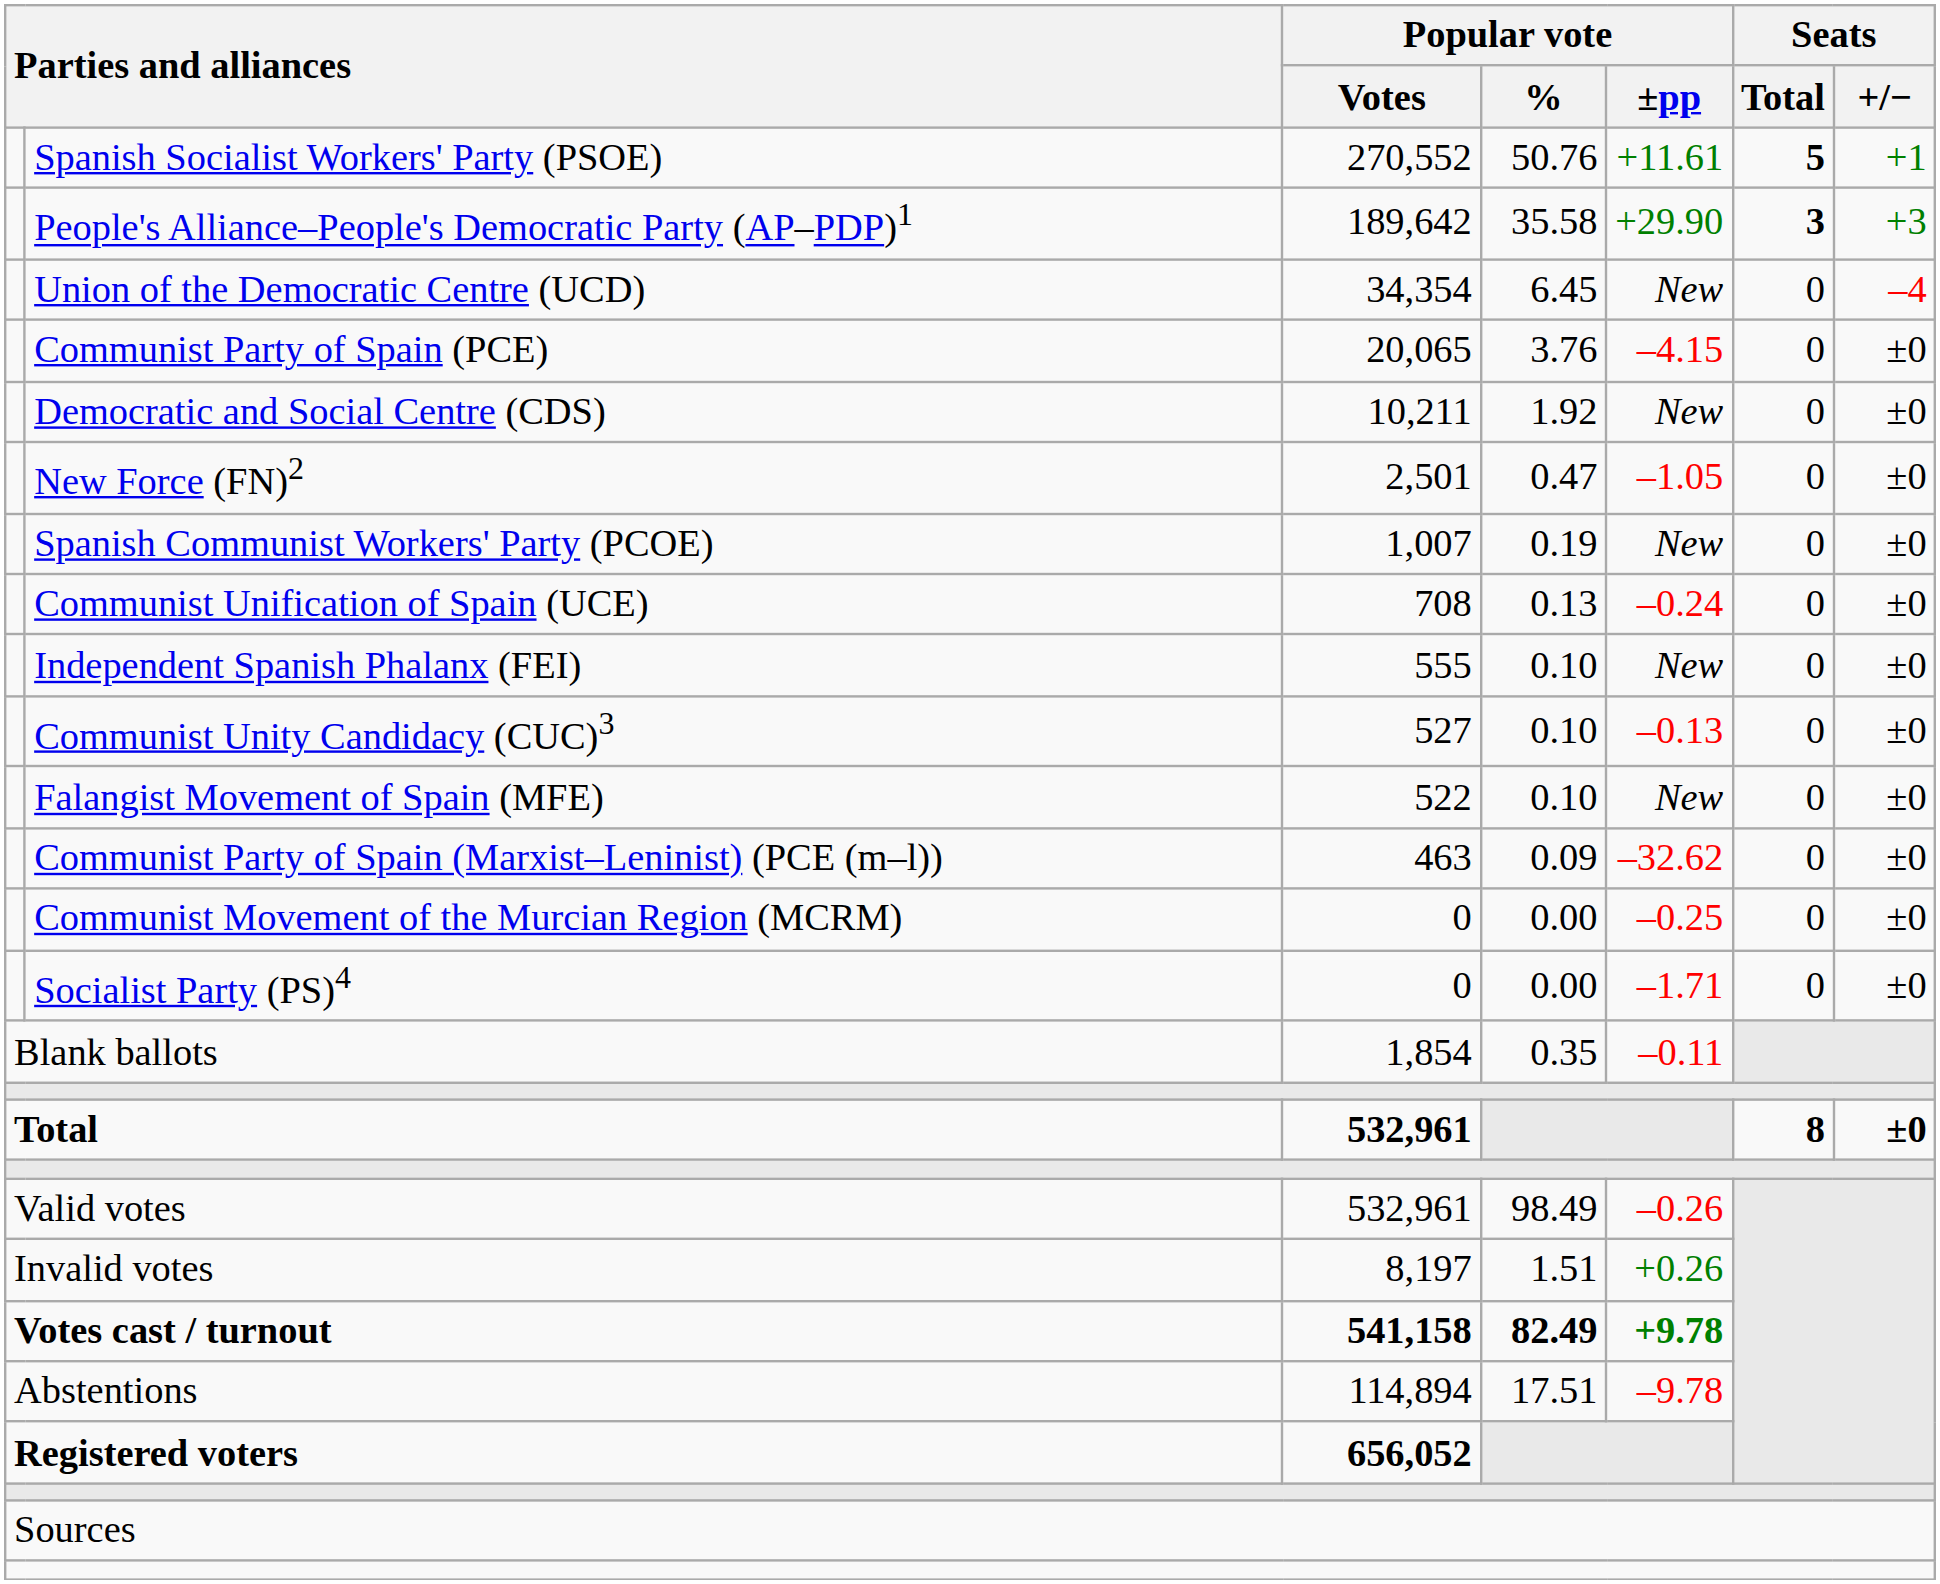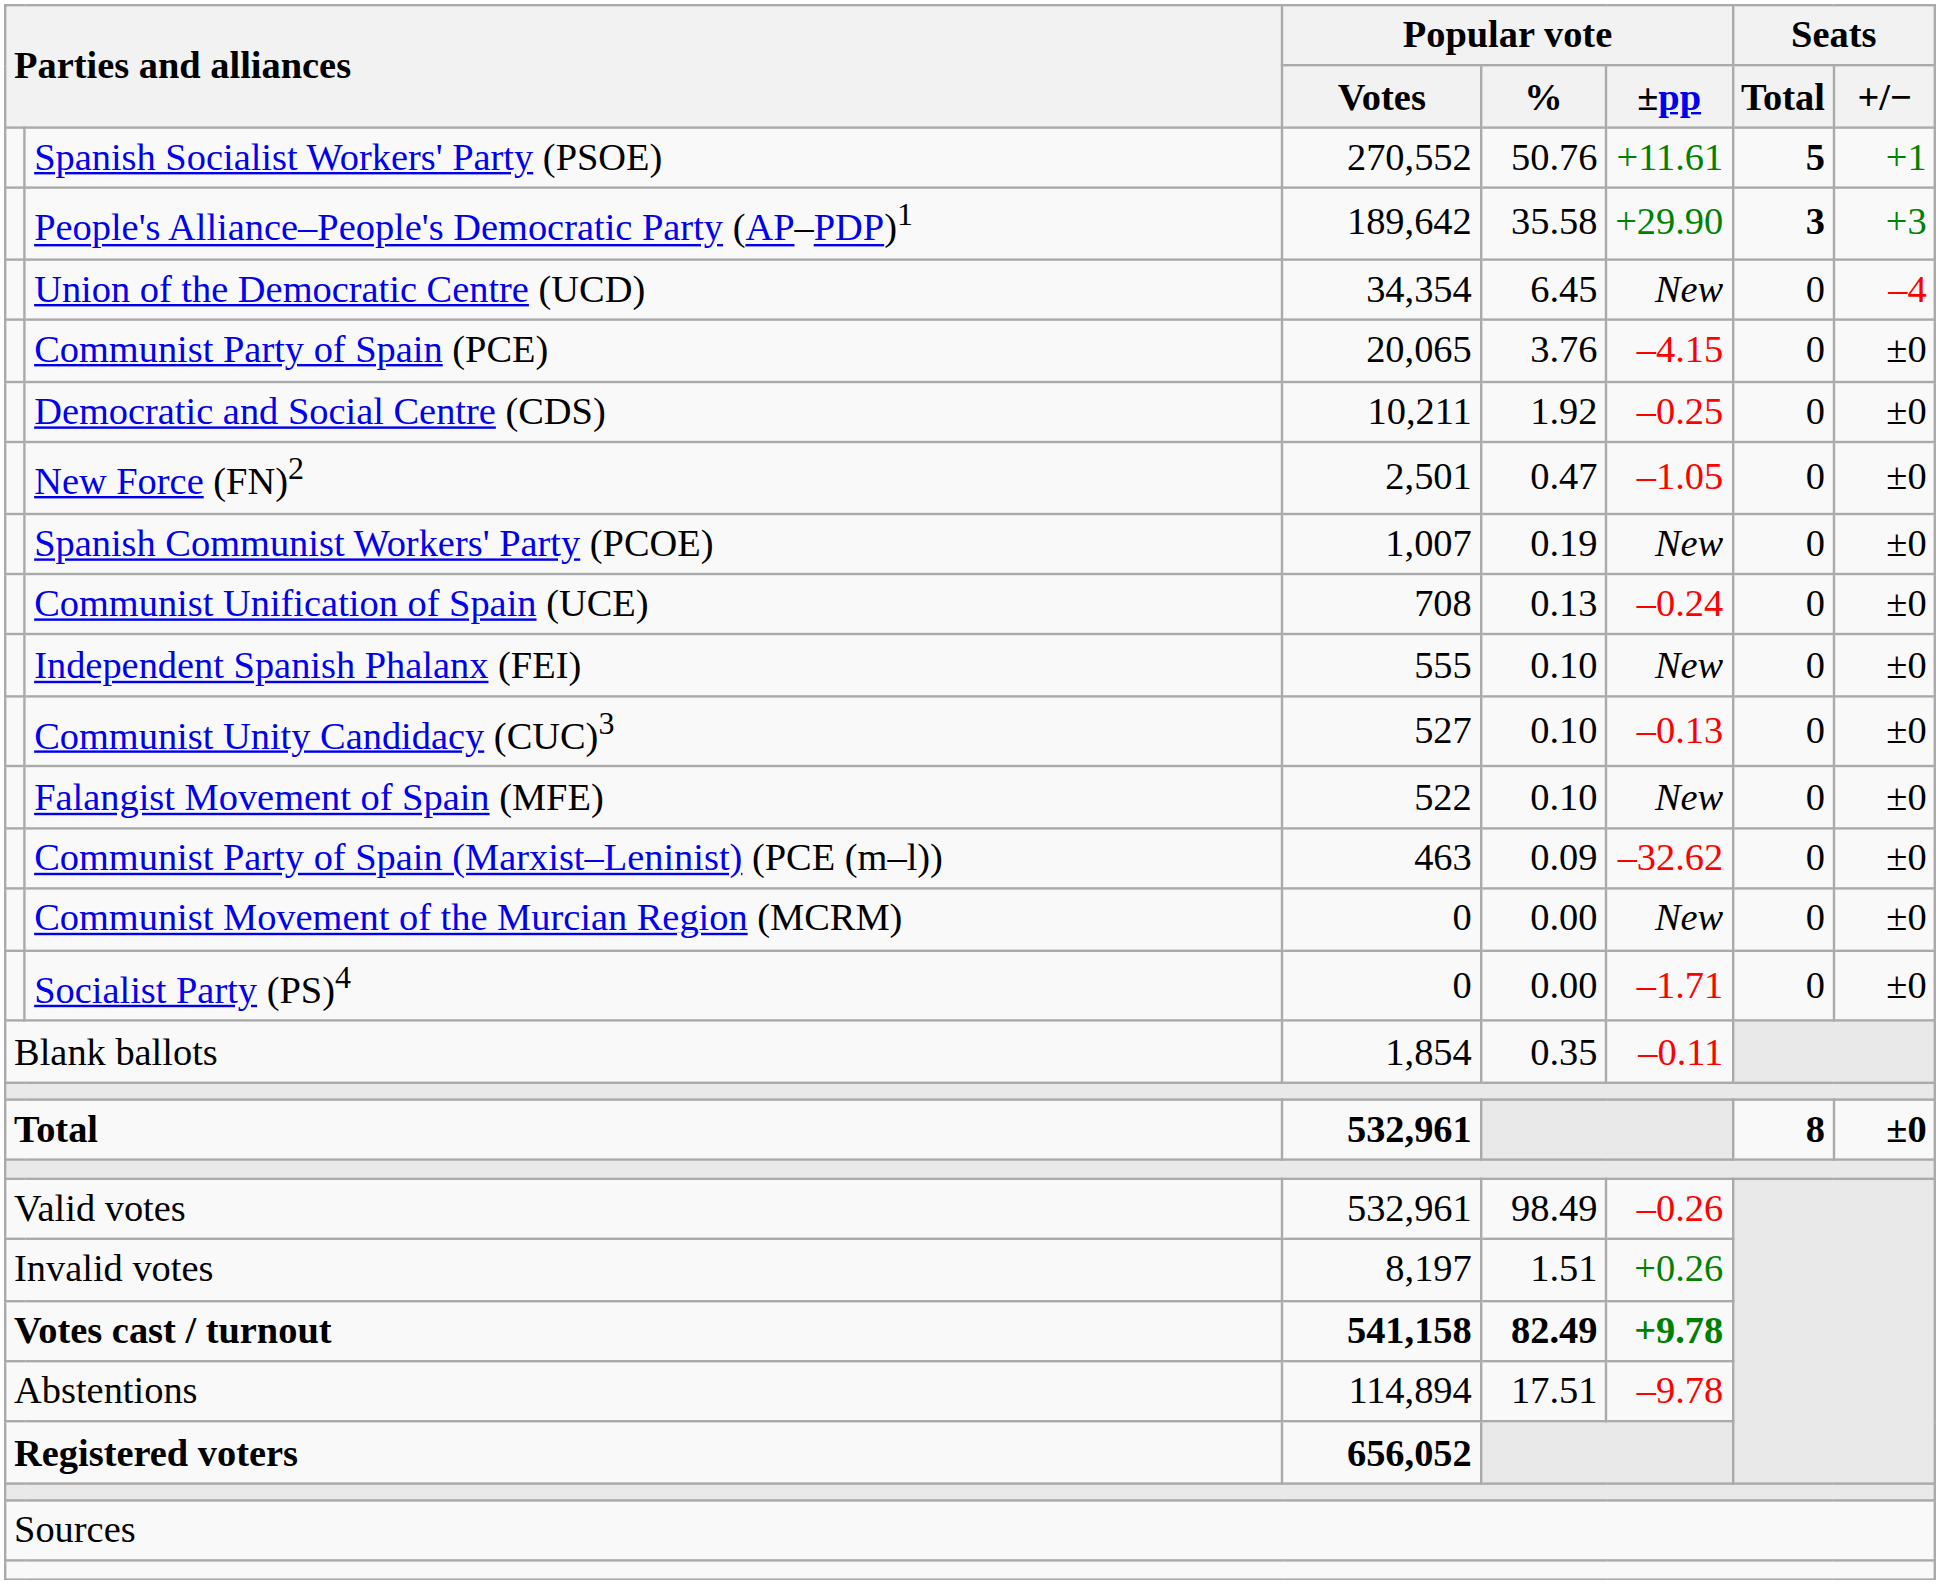(1689, 410) New -> (1680, 410) –0.25
(1680, 918) –0.25 -> (1689, 918) New
